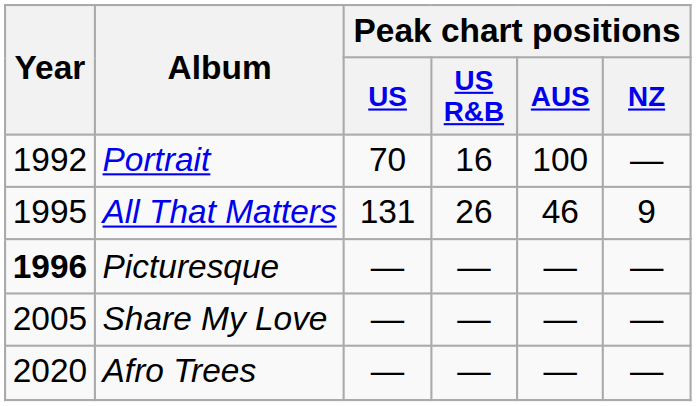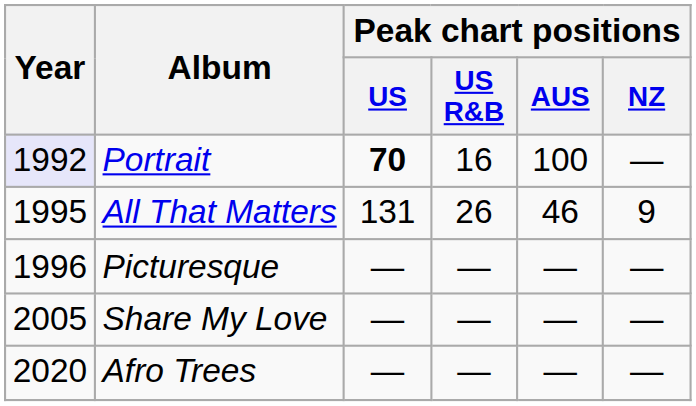(50, 159) no background -> (50, 159) lavender background
(388, 159) normal -> (388, 159) bold
(50, 266) bold -> (50, 266) normal
